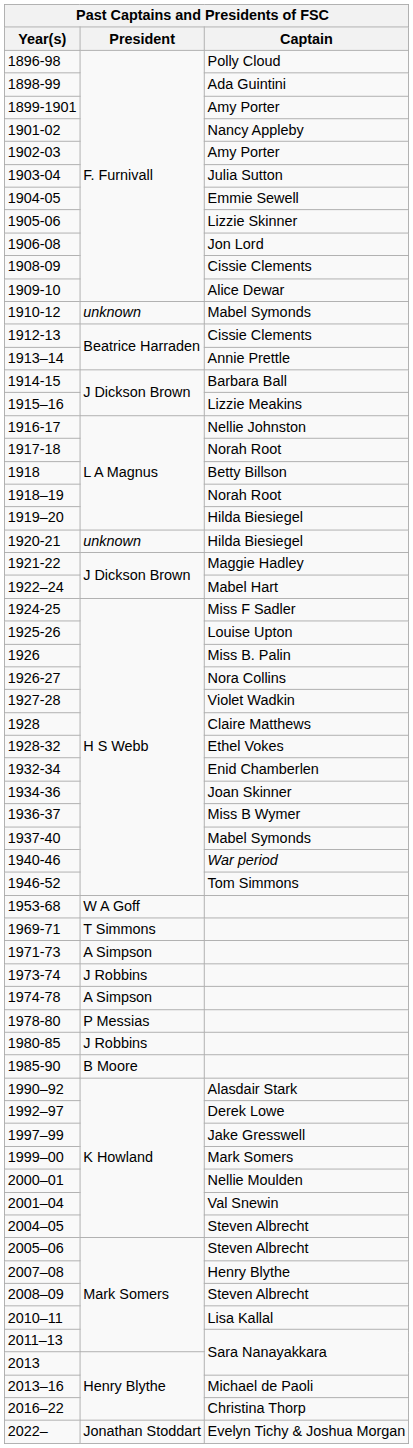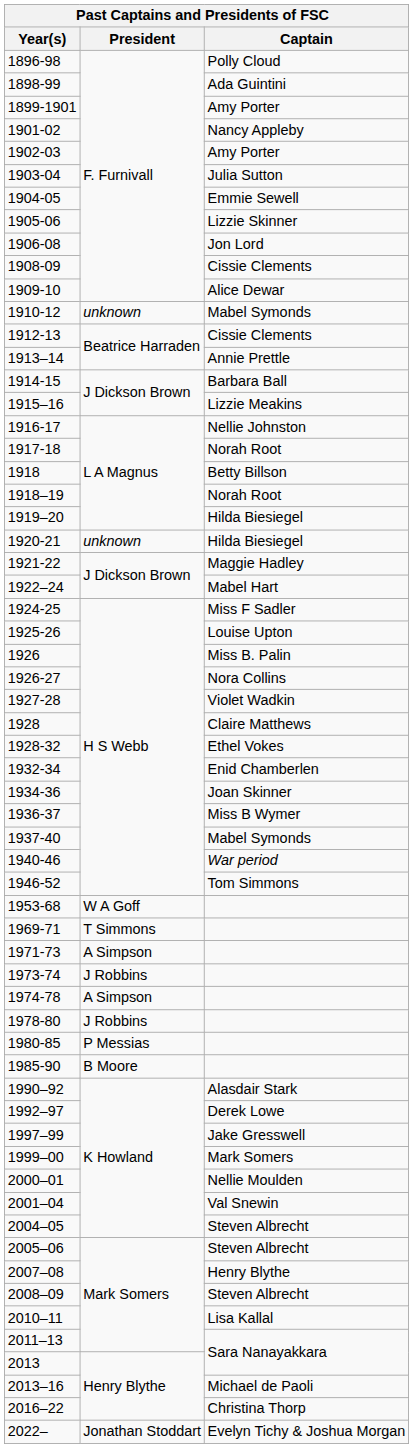(116, 1020) P Messias -> (115, 1020) J Robbins
(115, 1043) J Robbins -> (116, 1043) P Messias
